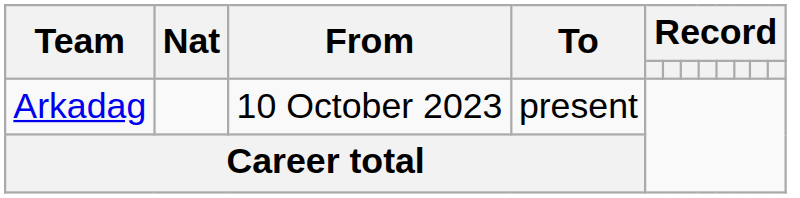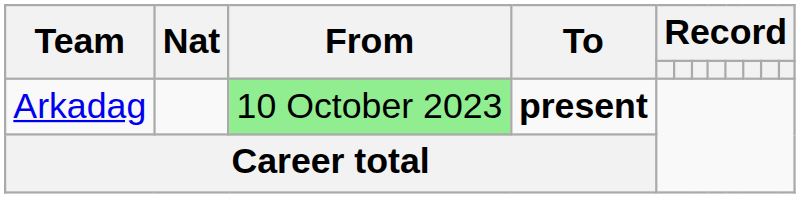(370, 105) no background -> (370, 105) lightgreen background
(578, 105) normal -> (583, 105) bold
